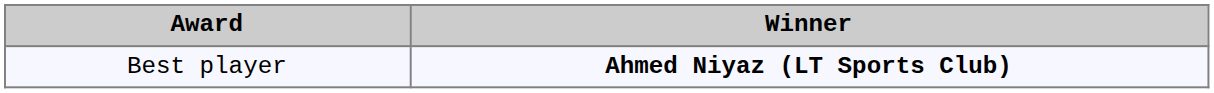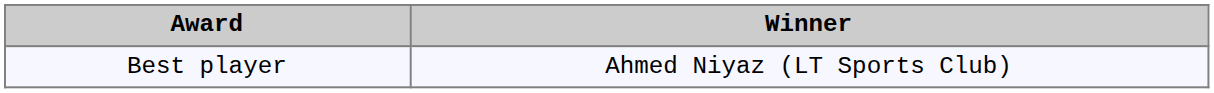(809, 67) bold -> (809, 67) normal
